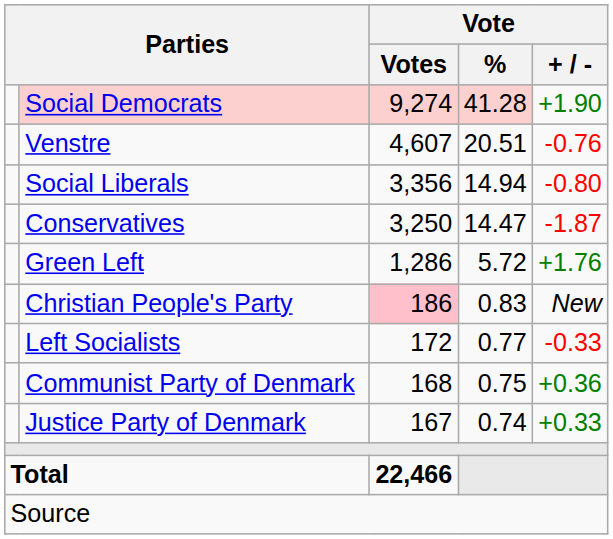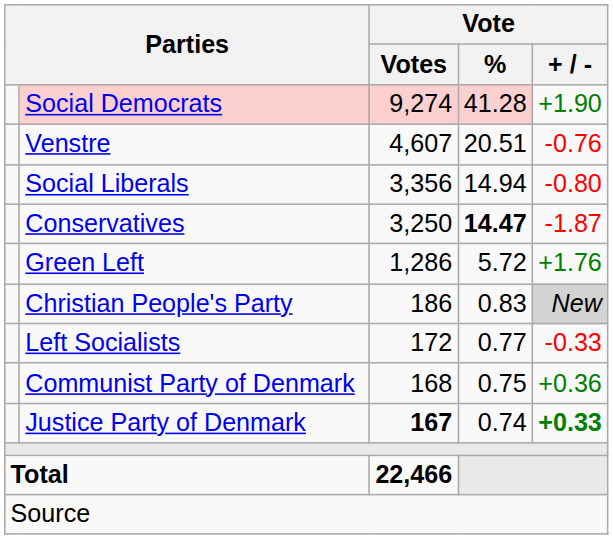(495, 223) normal -> (495, 223) bold
(431, 303) pink background -> (431, 303) no background
(577, 303) no background -> (577, 303) lightgrey background
(431, 422) normal -> (431, 422) bold
(570, 422) normal -> (570, 422) bold
